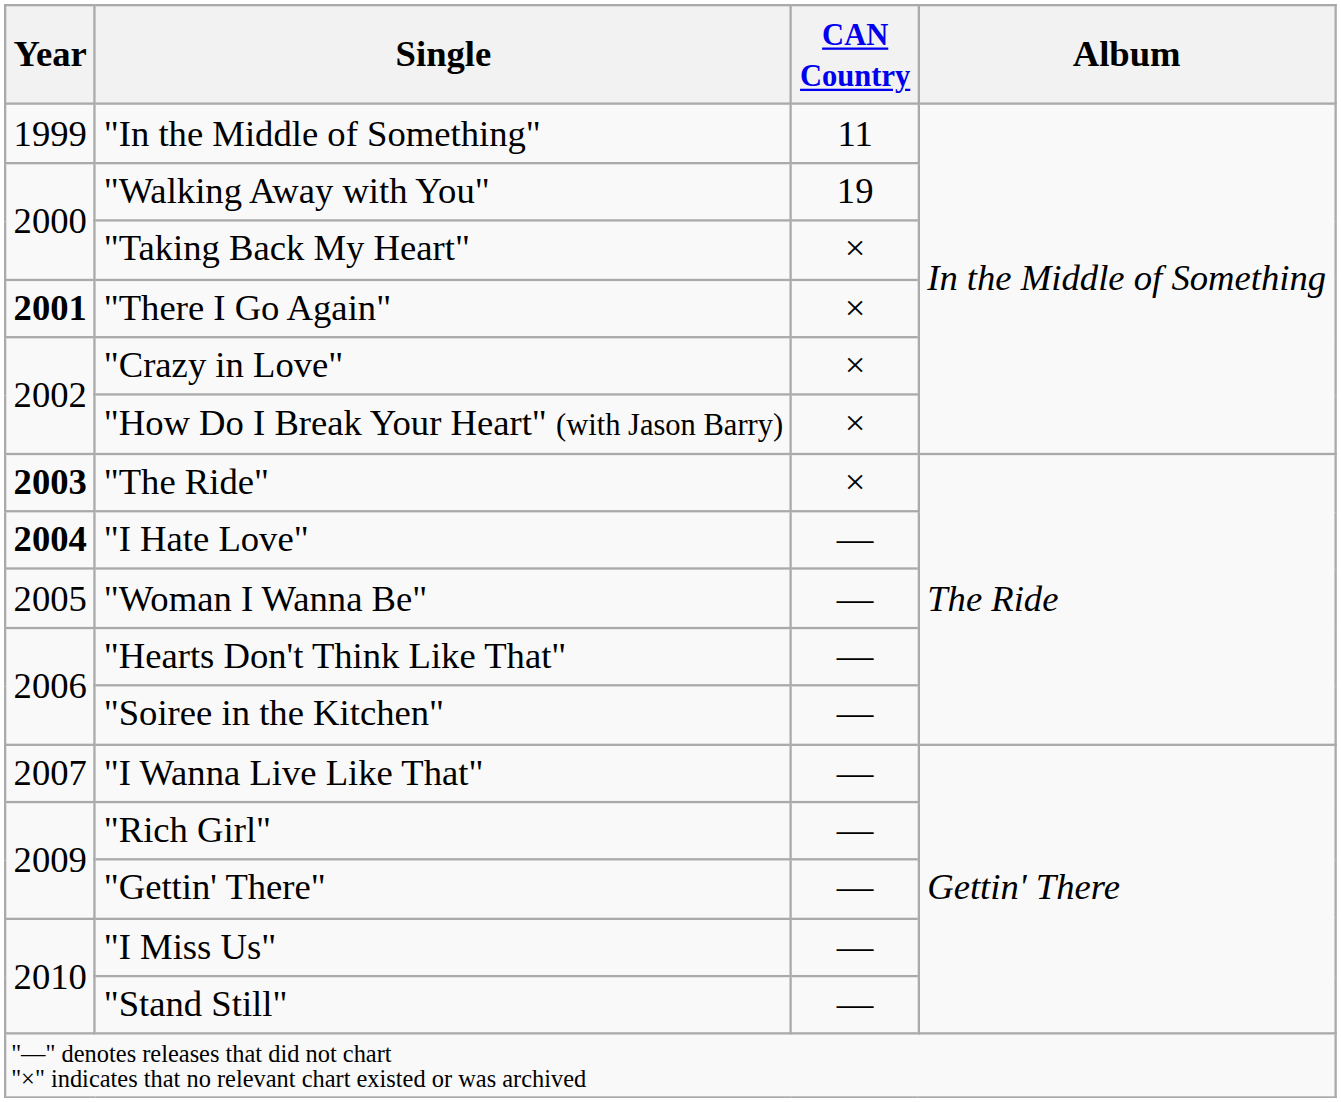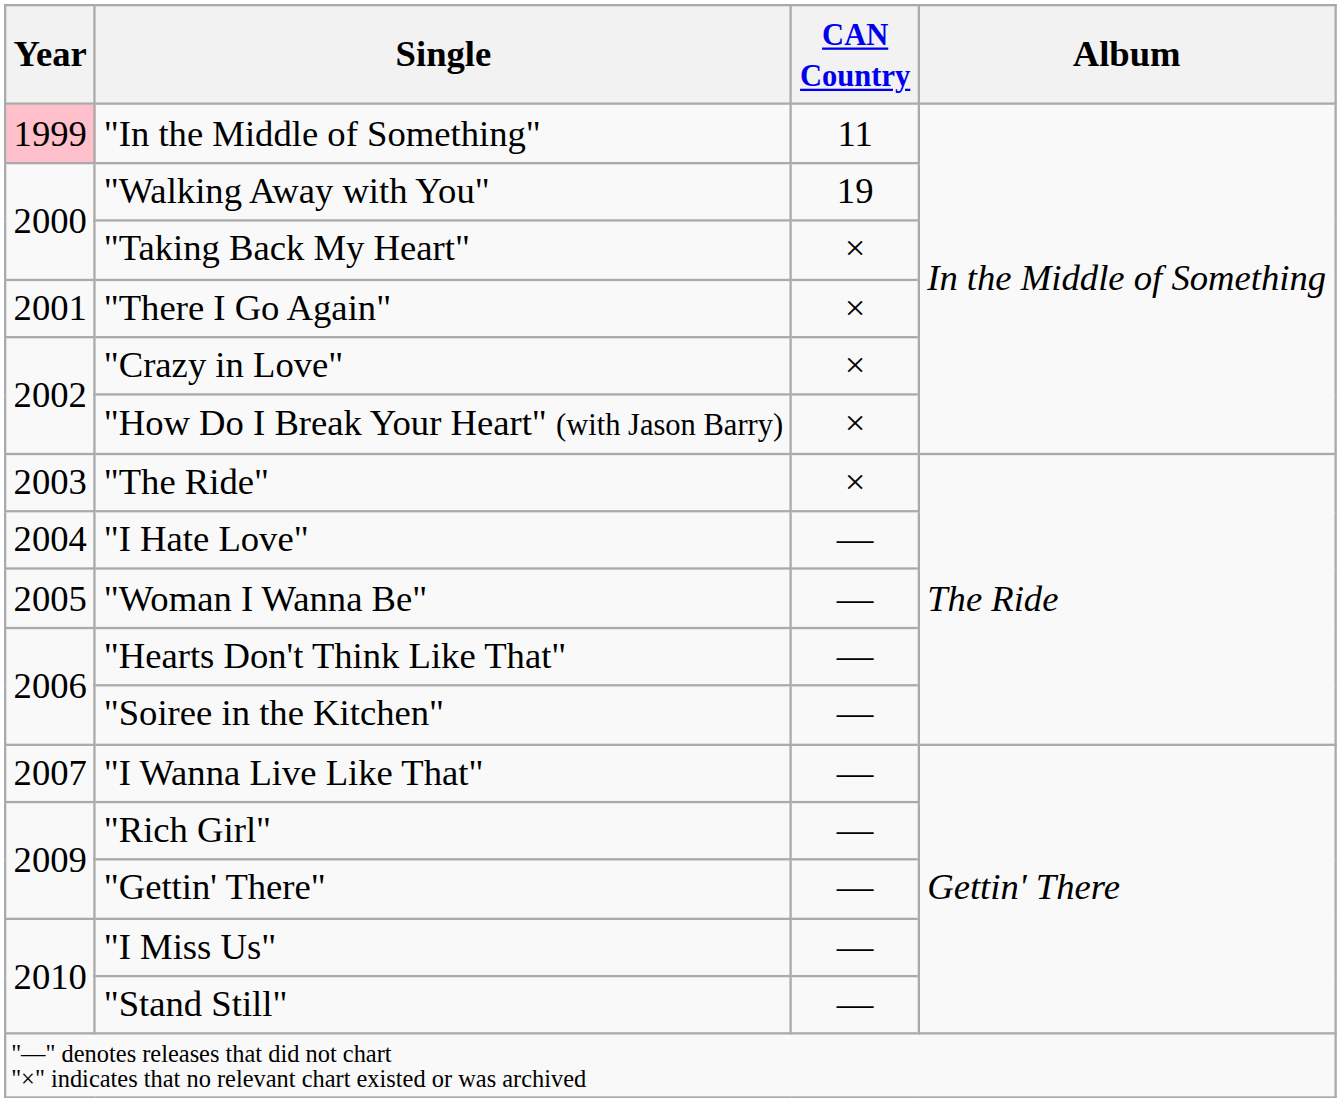(50, 132) no background -> (50, 132) pink background
(50, 307) bold -> (50, 307) normal
(50, 481) bold -> (50, 481) normal
(50, 539) bold -> (50, 539) normal
